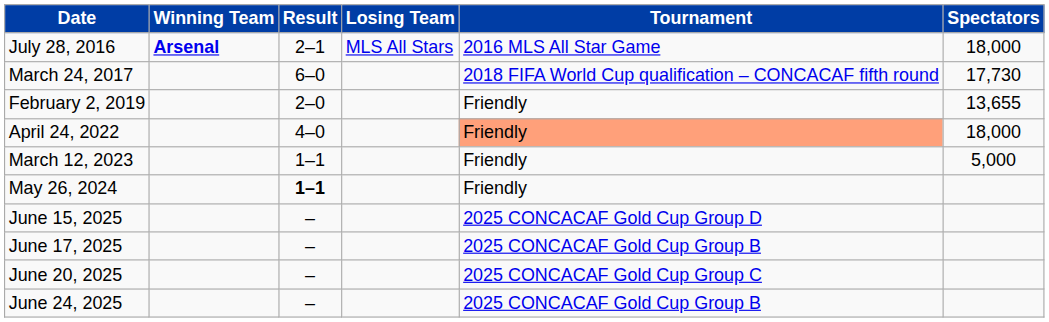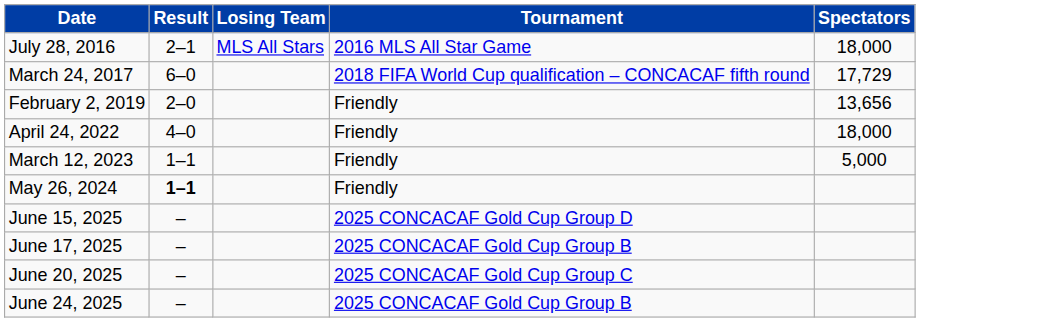- column: (214, 18)
(993, 75) 17,730 -> (864, 75) 17,729
(993, 103) 13,655 -> (864, 103) 13,656
(495, 132) lightsalmon background -> (366, 132) no background
